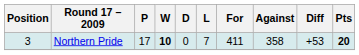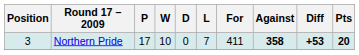(165, 41) bold -> (165, 41) normal
(275, 41) normal -> (275, 41) bold
(315, 41) normal -> (315, 41) bold
